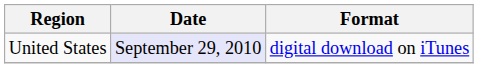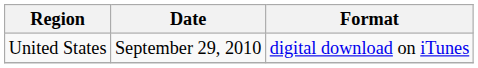(188, 47) lavender background -> (188, 47) no background
